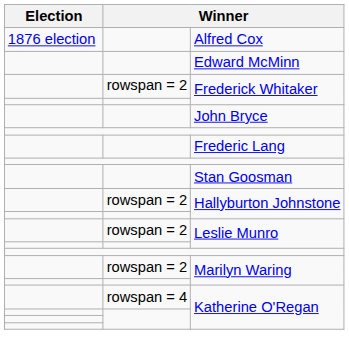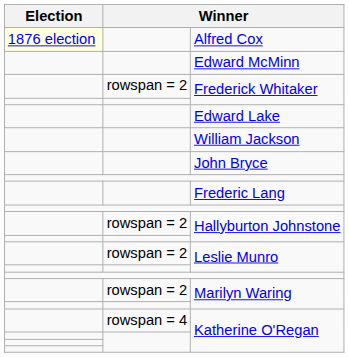(52, 39) no background -> (52, 39) lightyellow background
+ row: (147, 116)
+ row: (147, 140)
- row: (147, 177)
